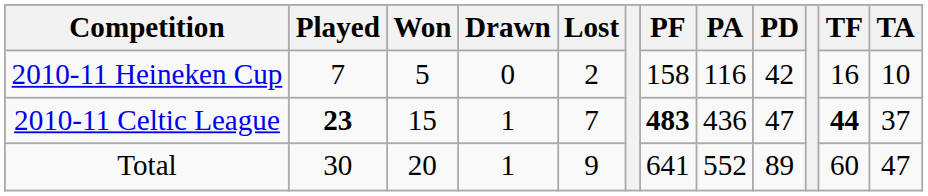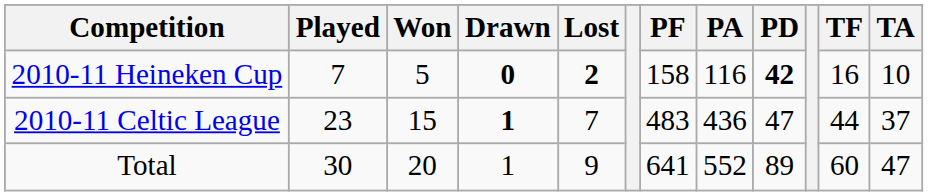(508, 73) normal -> (508, 73) bold
(592, 73) normal -> (592, 73) bold
(780, 73) normal -> (780, 73) bold
(338, 119) bold -> (338, 119) normal
(508, 119) normal -> (508, 119) bold
(668, 119) bold -> (668, 119) normal
(844, 119) bold -> (844, 119) normal
